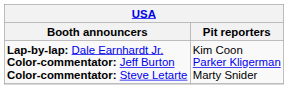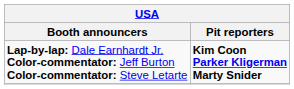(237, 62) normal -> (240, 62) bold
